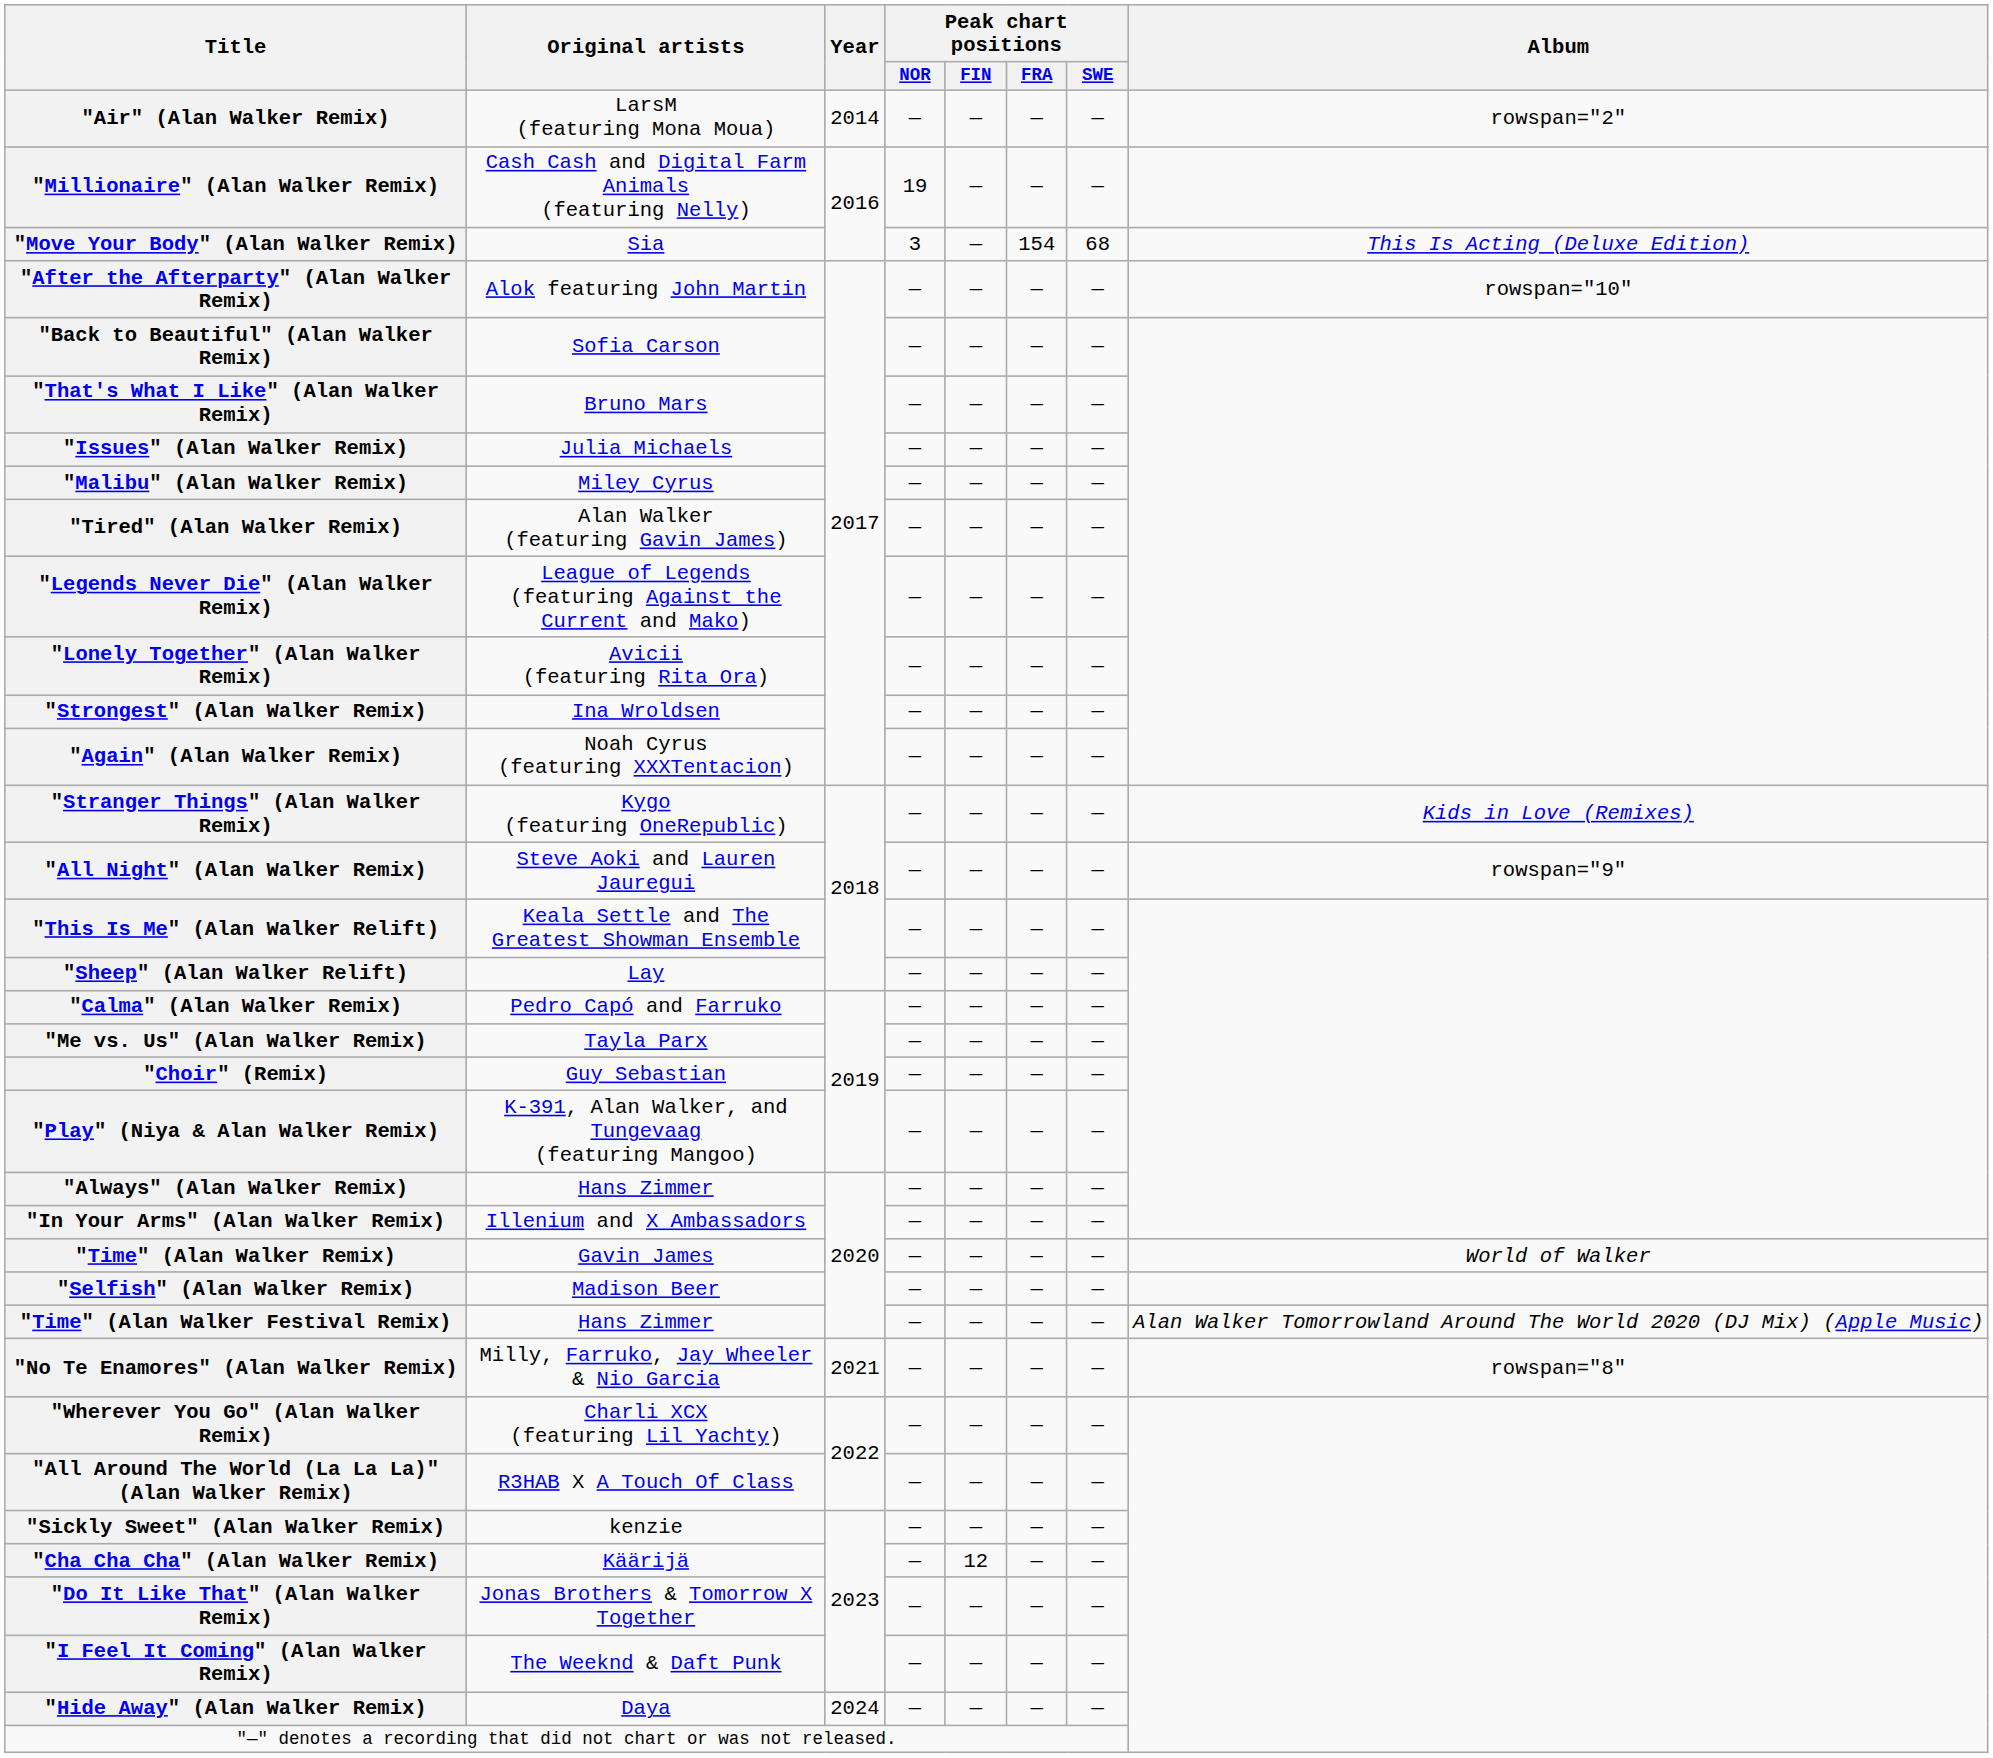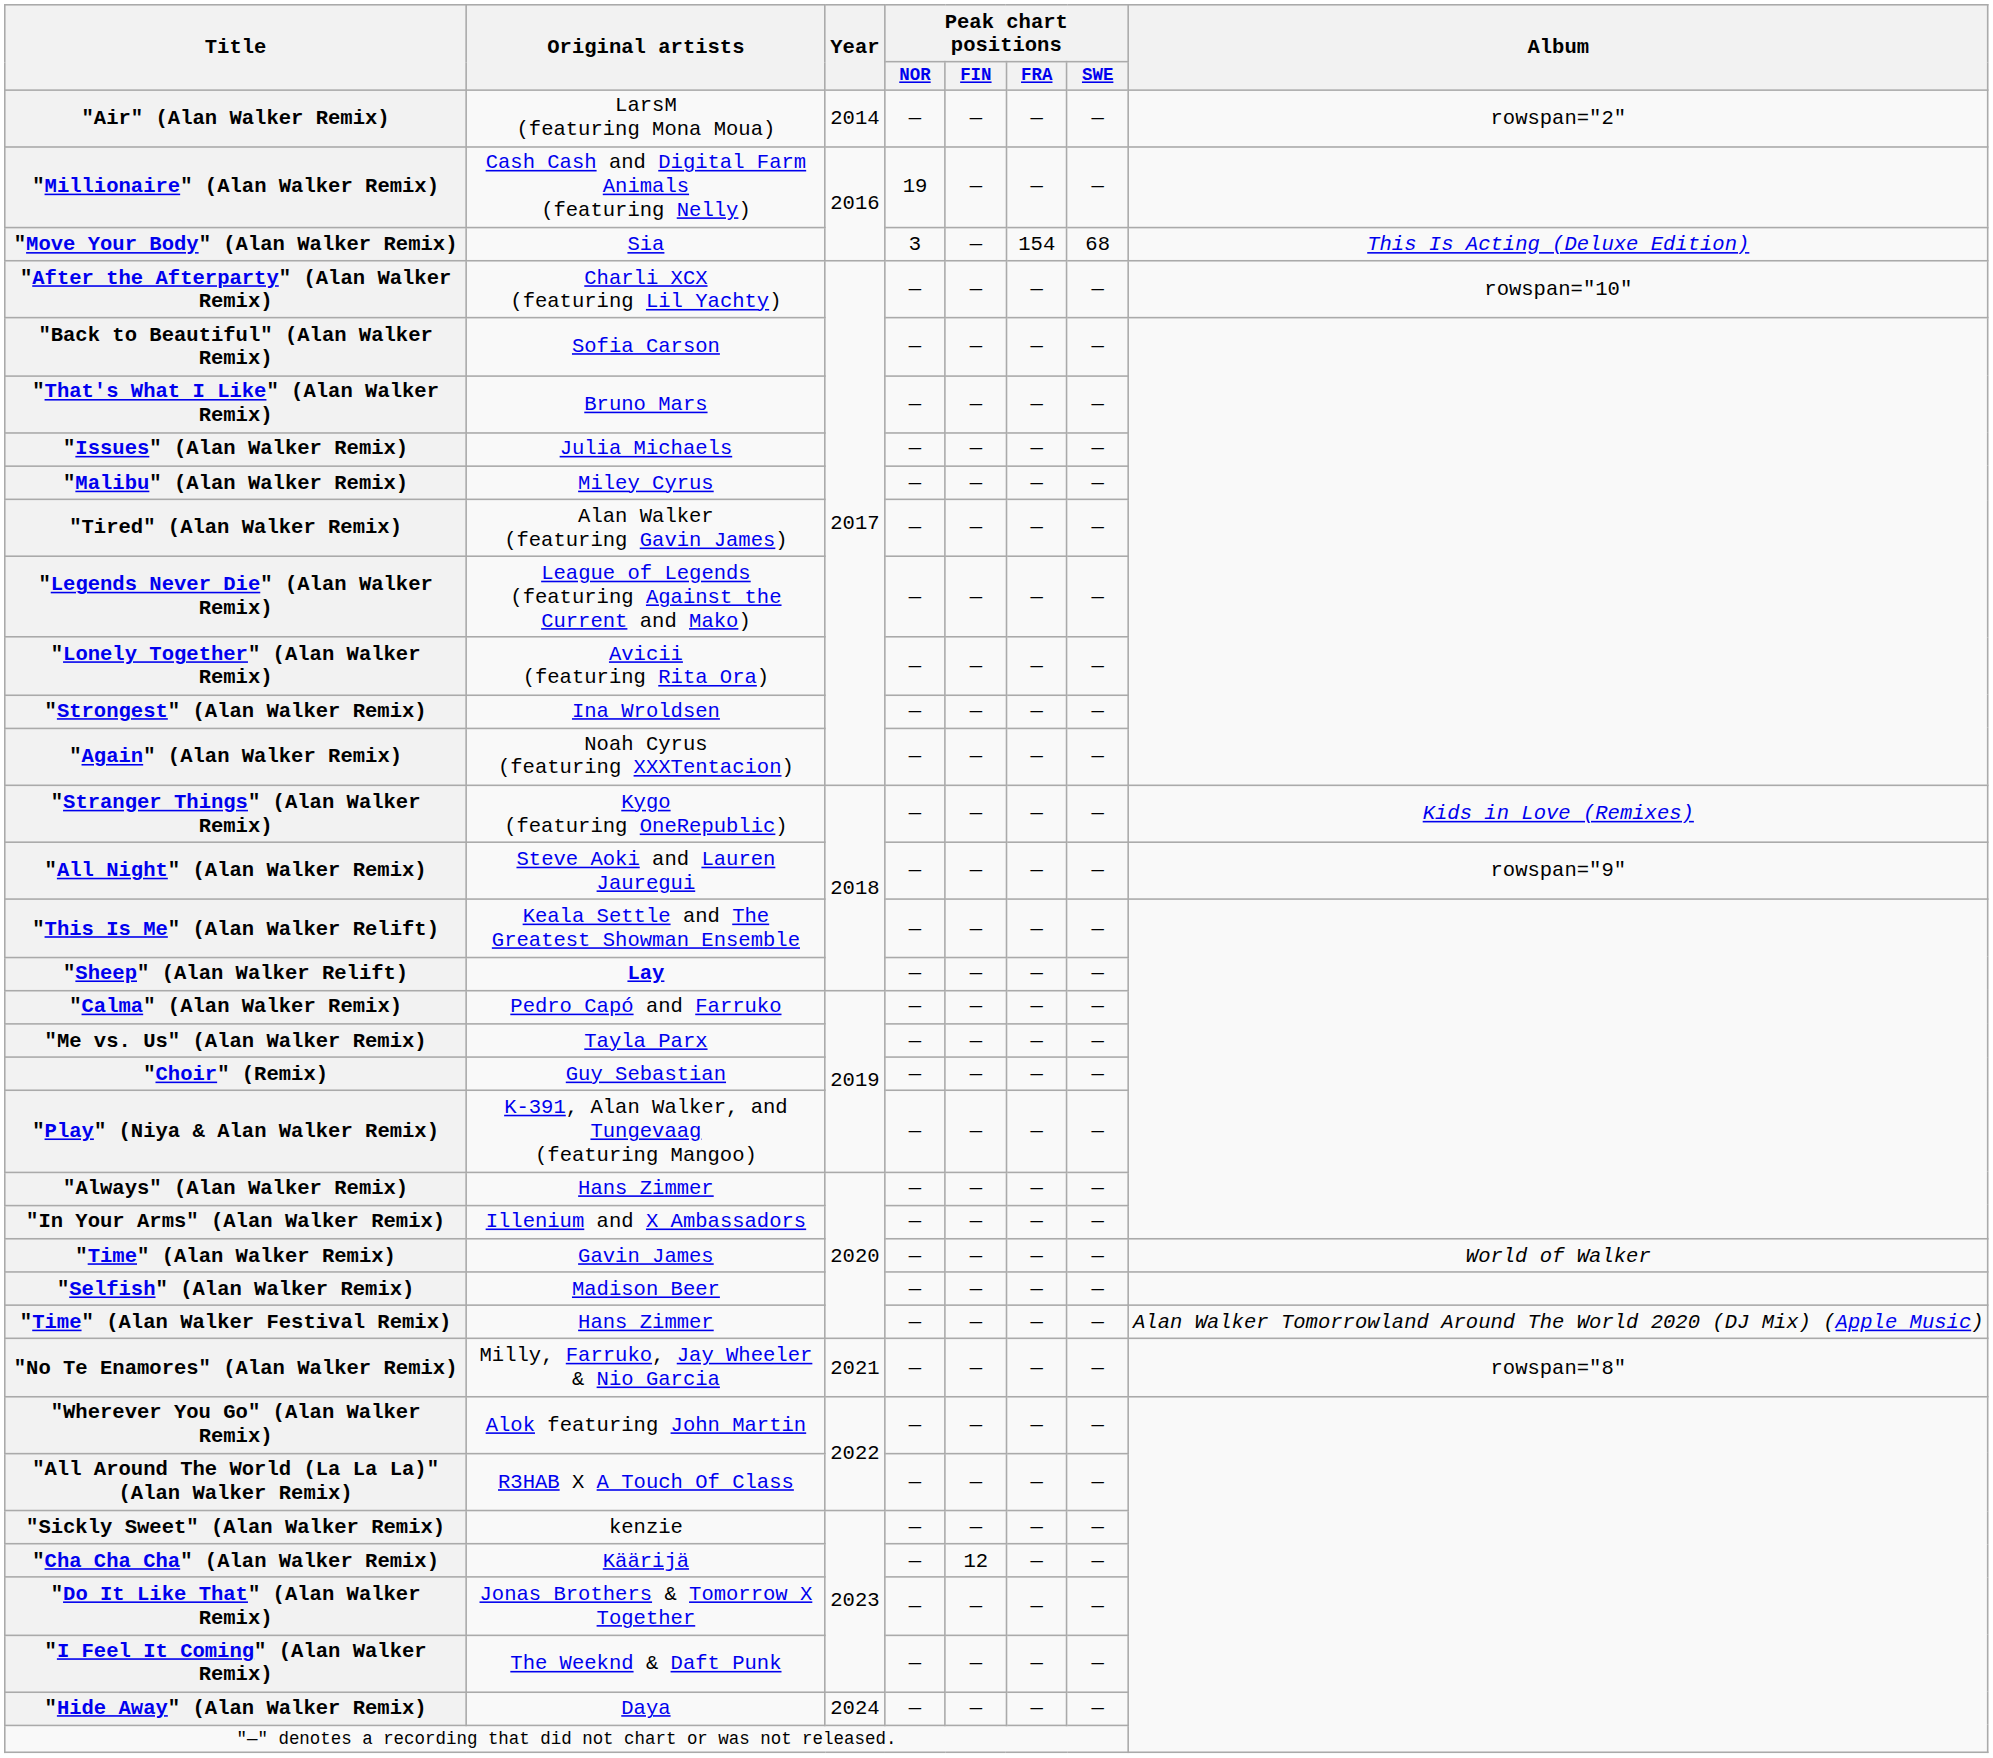(646, 290) Alok featuring John Martin -> (646, 290) Charli XCX (featuring Lil Yachty)
(646, 974) normal -> (646, 974) bold
(646, 1425) Charli XCX (featuring Lil Yachty) -> (646, 1425) Alok featuring John Martin
